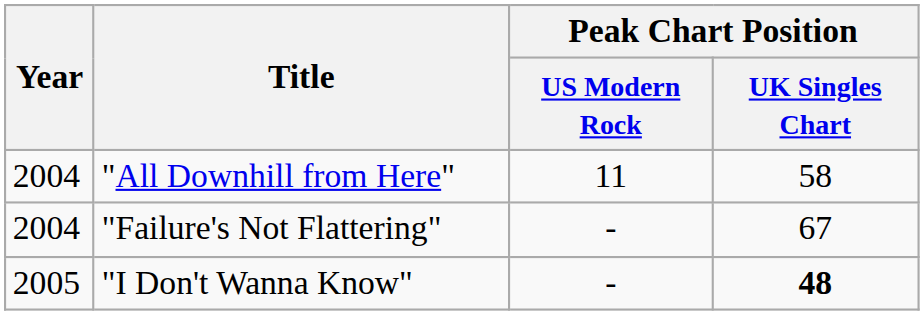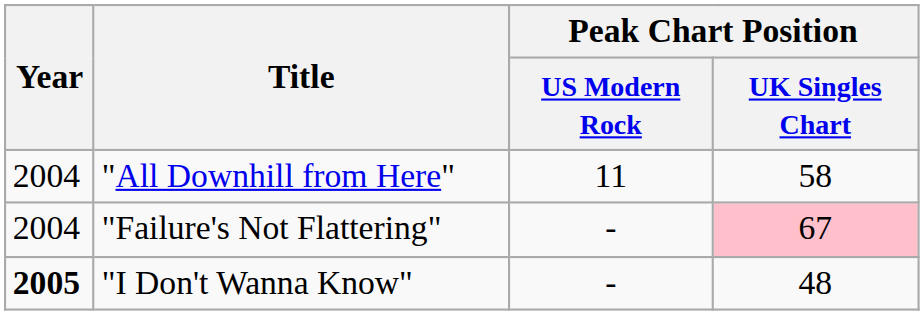(815, 228) no background -> (815, 228) pink background
(46, 282) normal -> (46, 282) bold
(815, 282) bold -> (815, 282) normal
